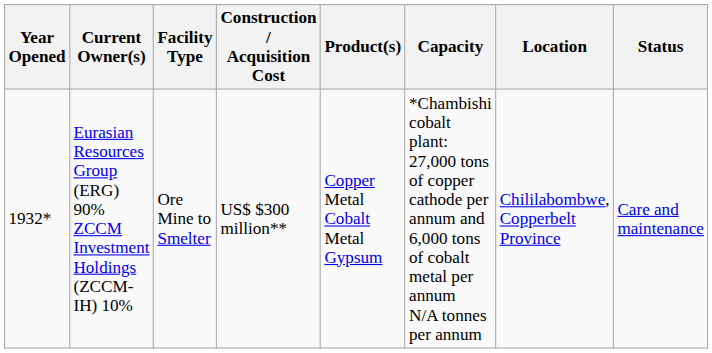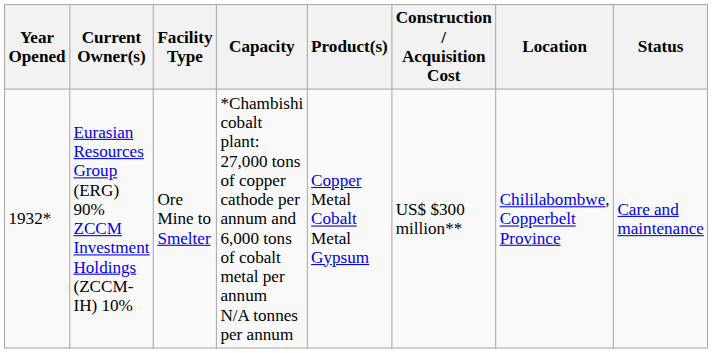columns swapped: (268, 46) <-> (450, 46)
